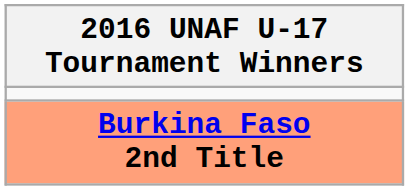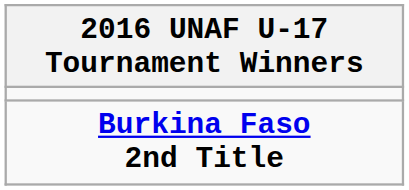(204, 142) lightsalmon background -> (204, 142) no background
